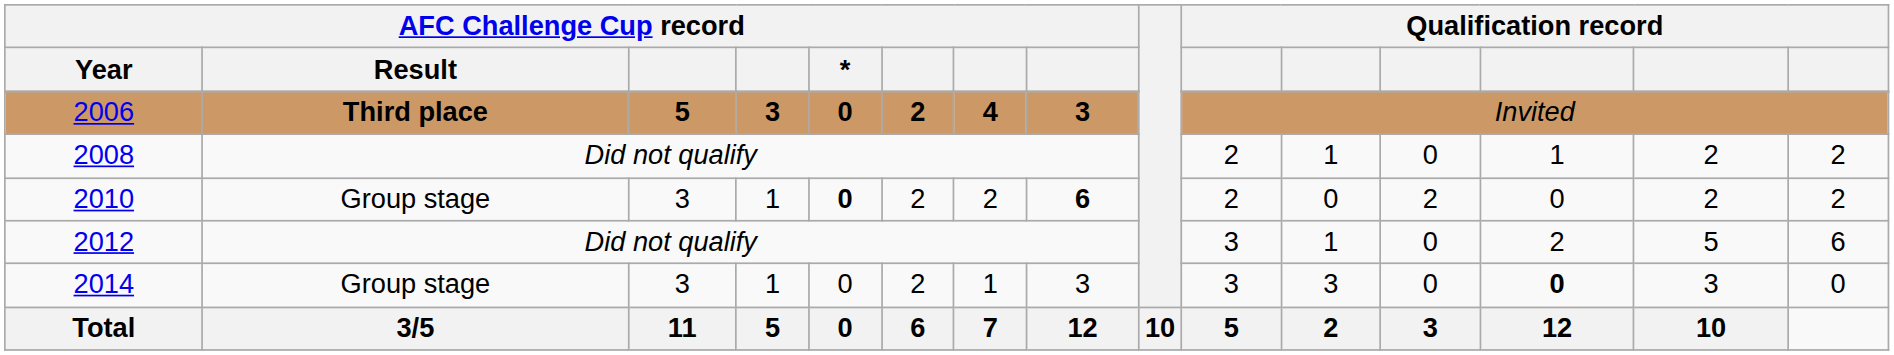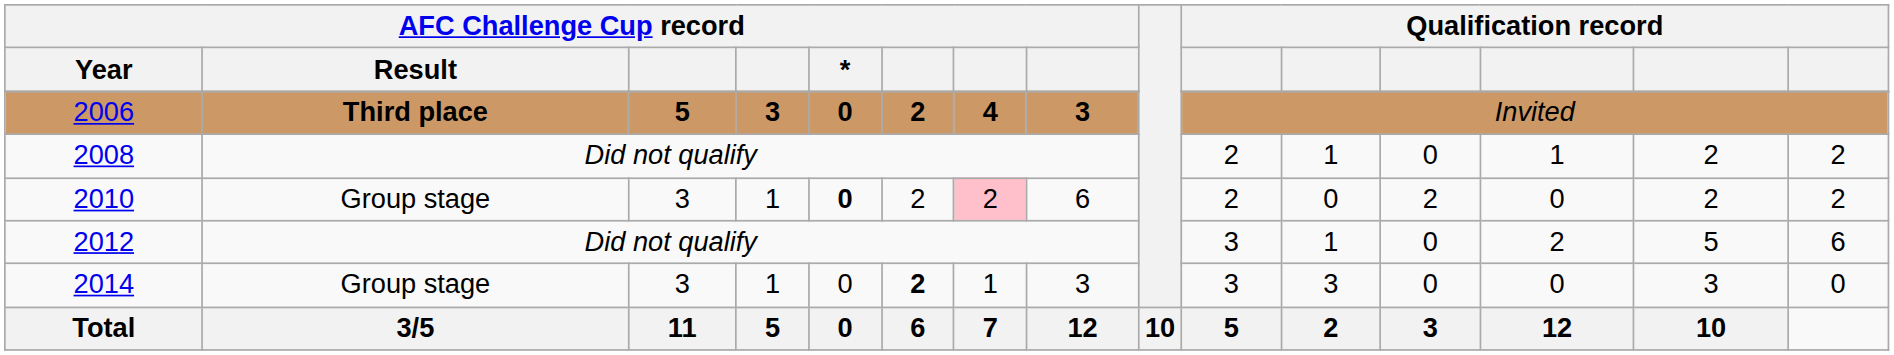(990, 198) no background -> (990, 198) pink background
(1083, 198) bold -> (1083, 198) normal
(918, 284) normal -> (918, 284) bold
(1557, 284) bold -> (1557, 284) normal
